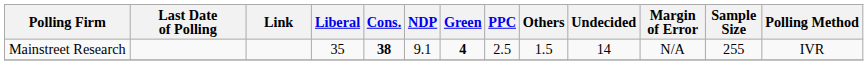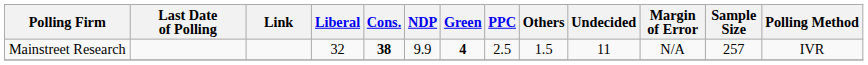(338, 50) 35 -> (338, 50) 32
(423, 50) 9.1 -> (423, 50) 9.9
(604, 50) 14 -> (604, 50) 11
(734, 50) 255 -> (734, 50) 257
